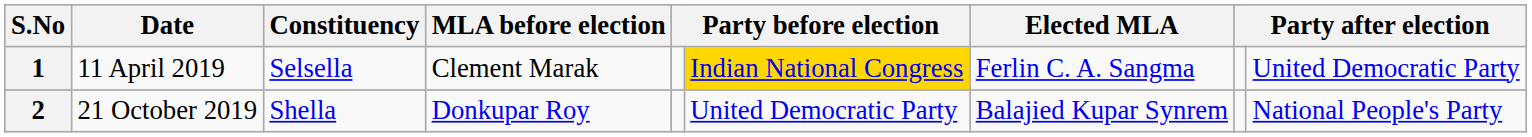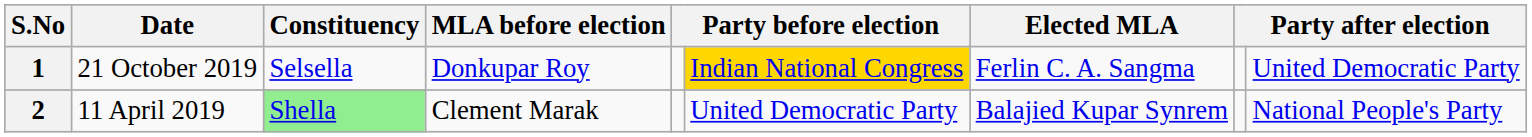(151, 68) 11 April 2019 -> (167, 68) 21 October 2019
(515, 68) Clement Marak -> (511, 68) Donkupar Roy
(167, 110) 21 October 2019 -> (151, 110) 11 April 2019
(303, 110) no background -> (303, 110) lightgreen background
(511, 110) Donkupar Roy -> (515, 110) Clement Marak
